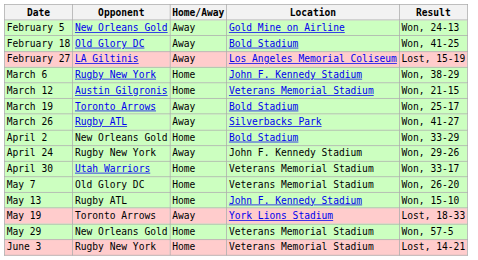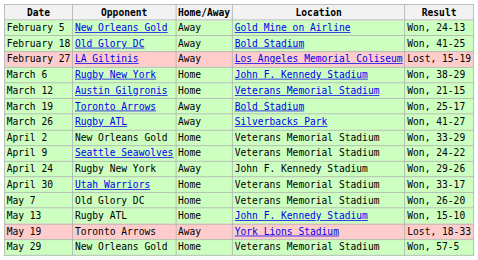(264, 138) Bold Stadium -> (307, 138) Veterans Memorial Stadium
+ row: (27, 153)
- row: (24, 247)
